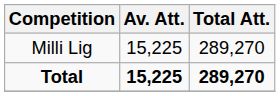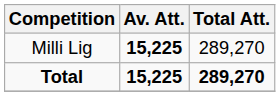(154, 47) normal -> (154, 47) bold
